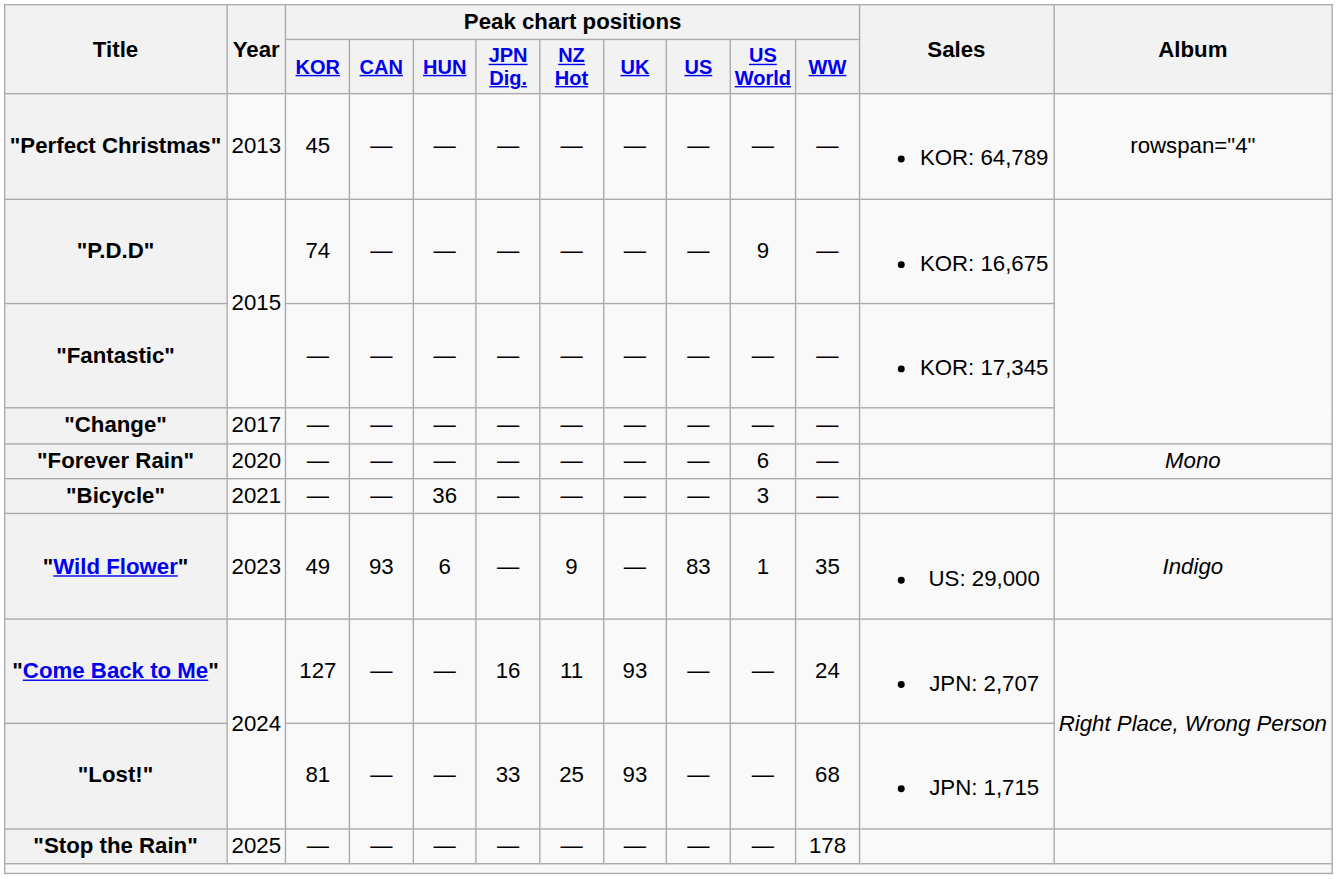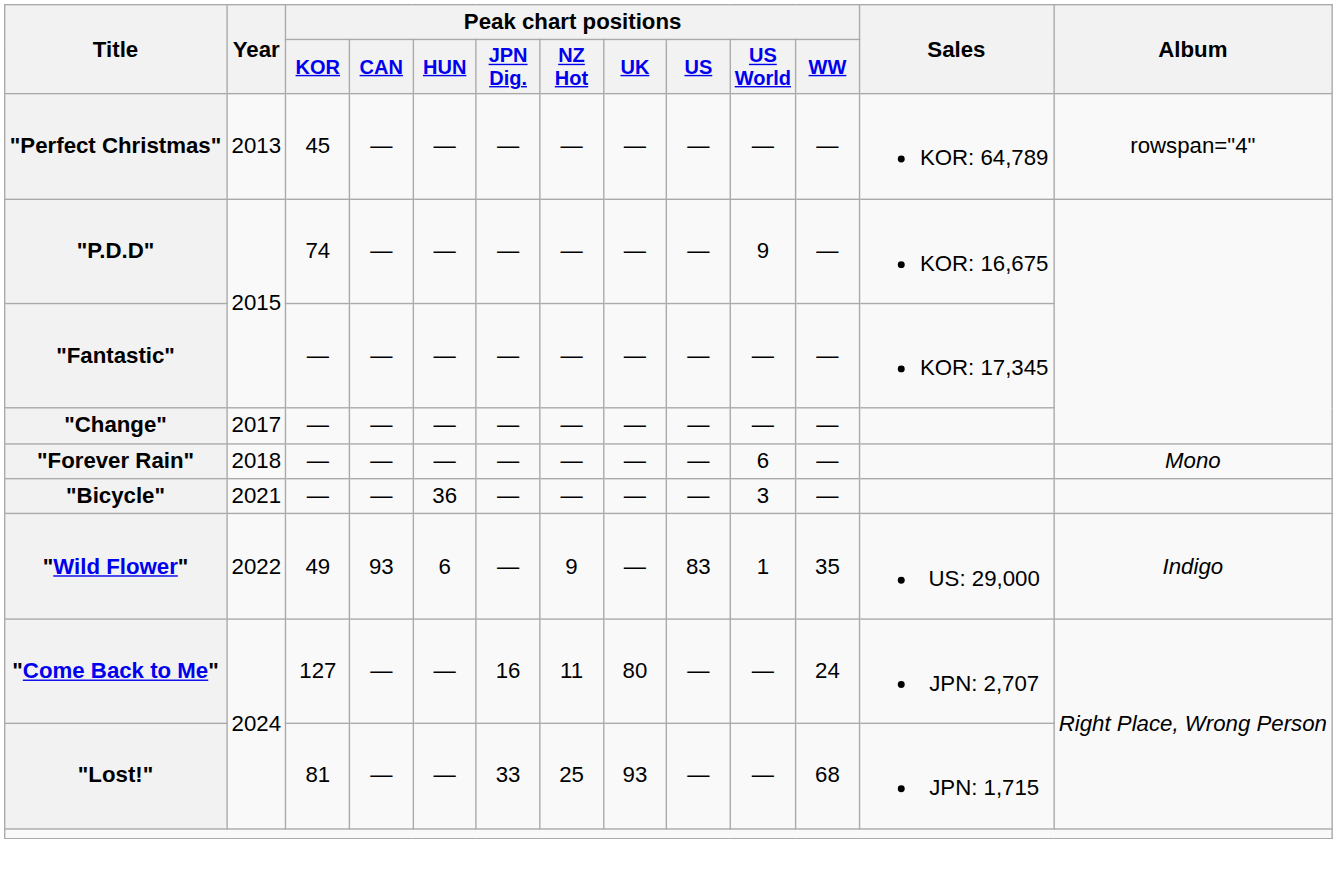(256, 460) 2020 -> (256, 460) 2018
(256, 566) 2023 -> (256, 566) 2022
(635, 670) 93 -> (635, 670) 80
- row: (116, 845)
